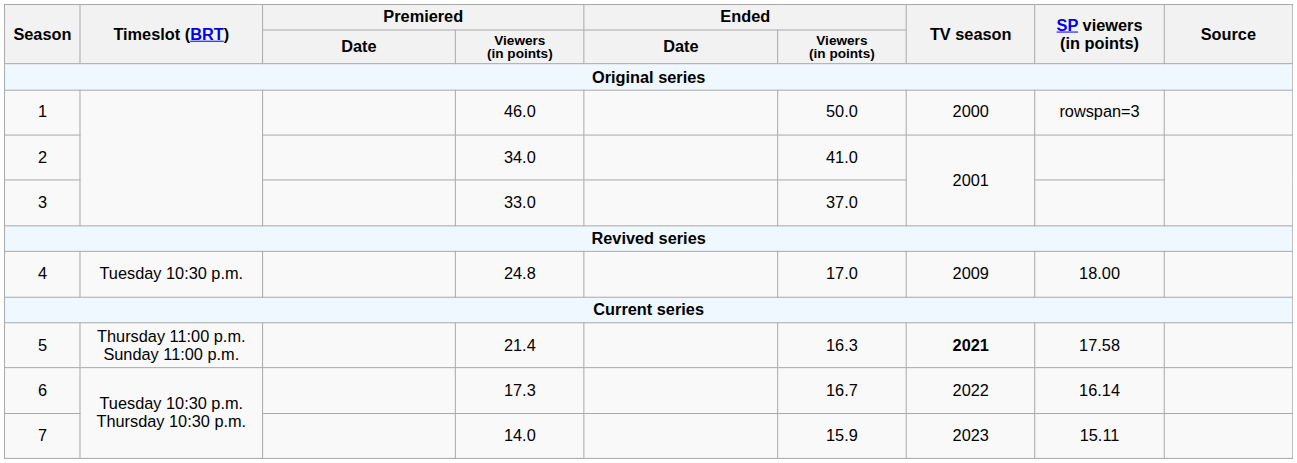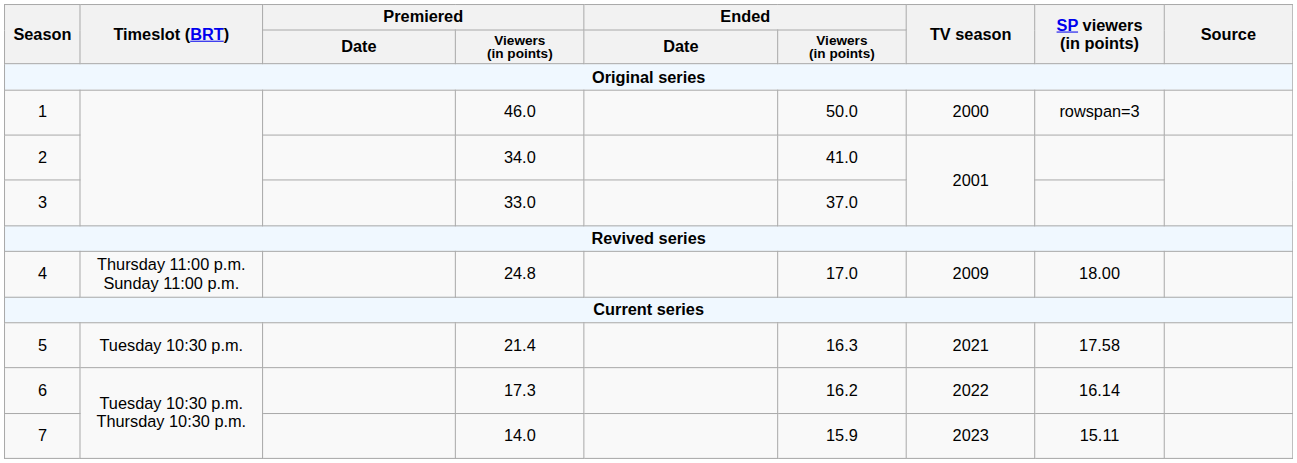(171, 274) Tuesday 10:30 p.m. -> (171, 274) Thursday 11:00 p.m. Sunday 11:00 p.m.
(171, 345) Thursday 11:00 p.m. Sunday 11:00 p.m. -> (171, 345) Tuesday 10:30 p.m.
(971, 345) bold -> (971, 345) normal
(842, 390) 16.7 -> (842, 390) 16.2
